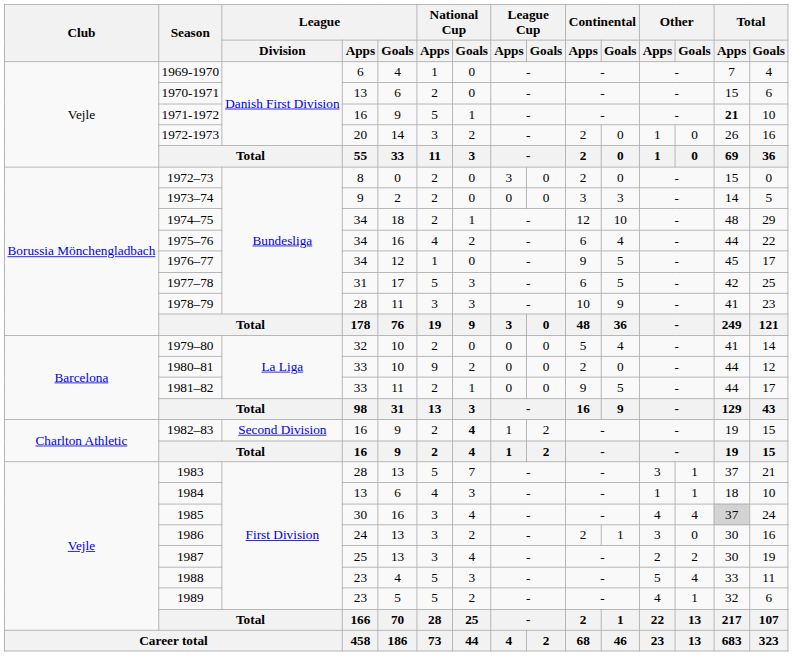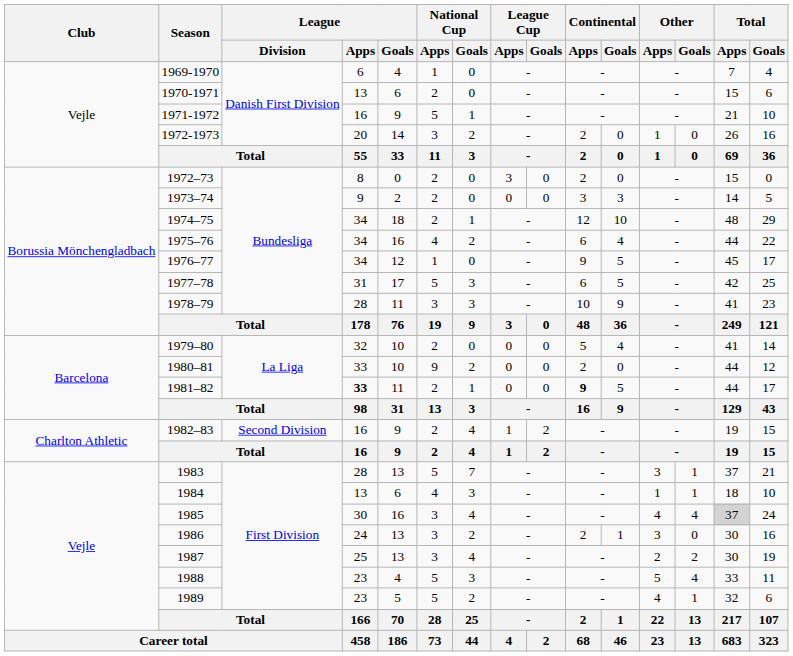(732, 114) bold -> (732, 114) normal
(360, 388) normal -> (360, 388) bold
(583, 388) normal -> (583, 388) bold
(472, 430) bold -> (472, 430) normal
